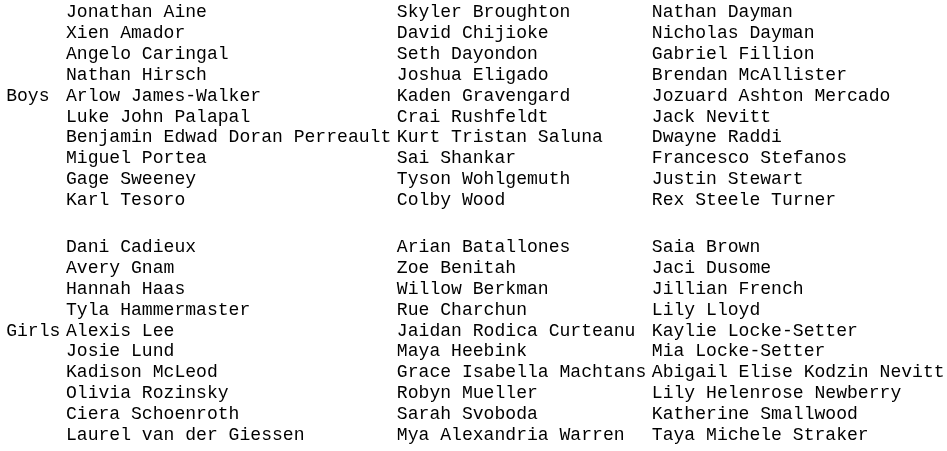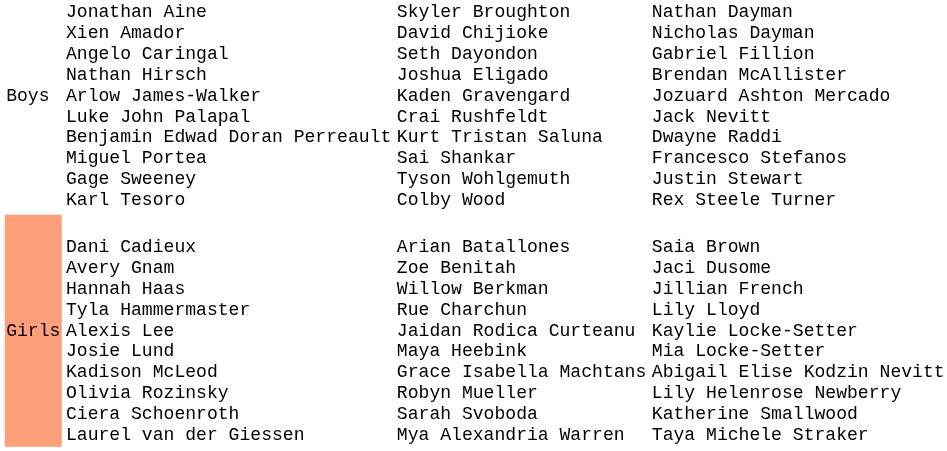(33, 331) no background -> (33, 331) lightsalmon background
